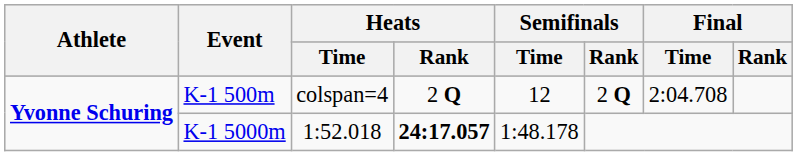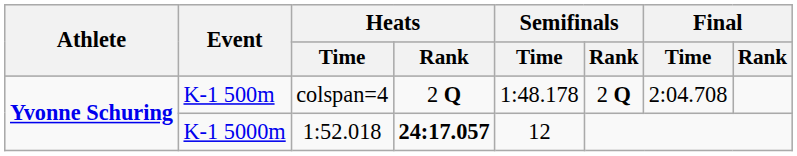(539, 94) 12 -> (539, 94) 1:48.178
(539, 131) 1:48.178 -> (539, 131) 12
